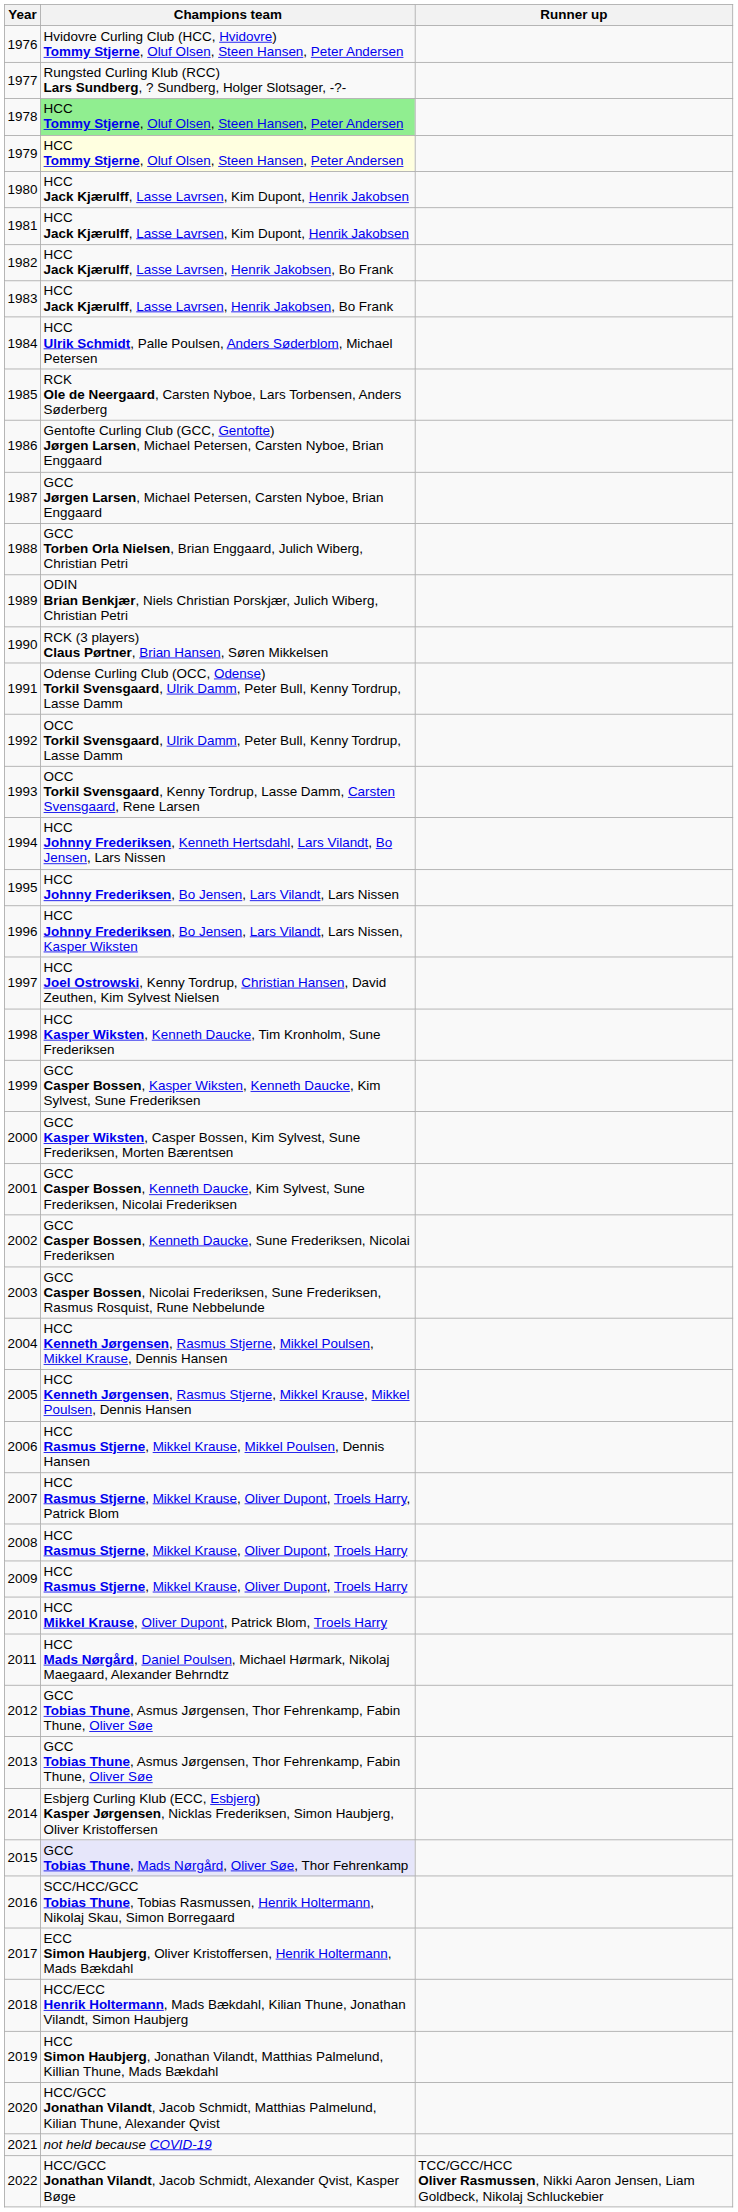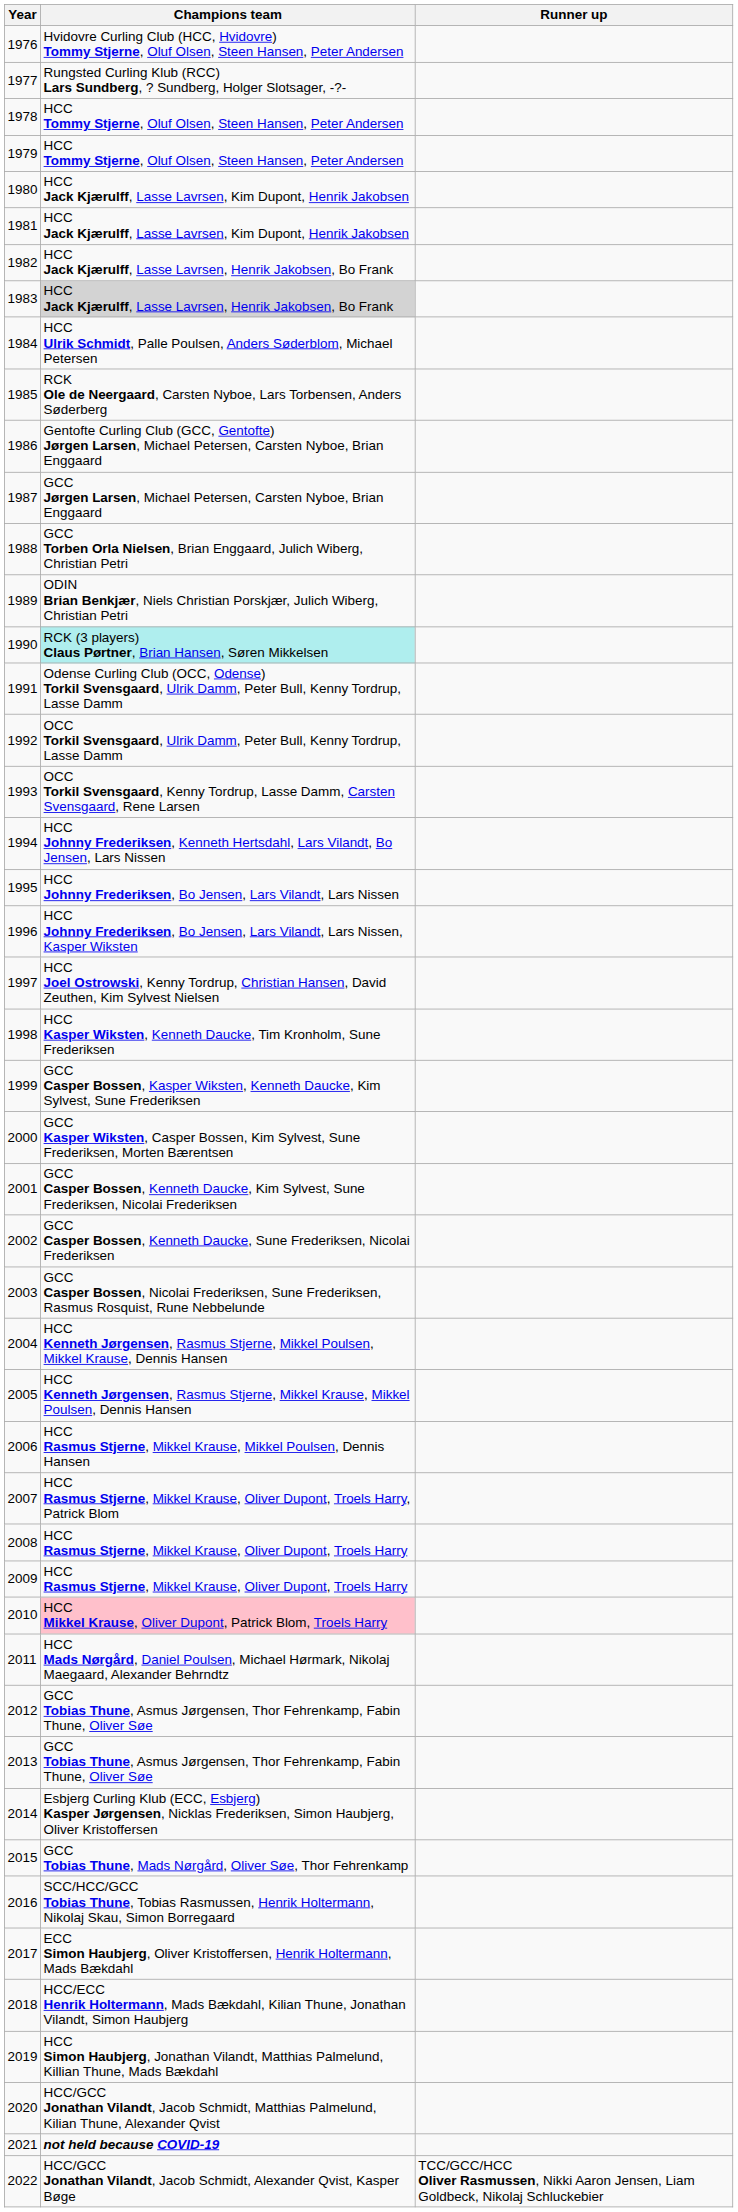(224, 116) lightgreen background -> (224, 116) no background
(224, 153) lightyellow background -> (224, 153) no background
(218, 299) no background -> (218, 299) lightgrey background
(186, 644) no background -> (186, 644) paleturquoise background
(215, 1615) no background -> (215, 1615) pink background
(226, 1858) lavender background -> (226, 1858) no background
(128, 2144) normal -> (131, 2144) bold
